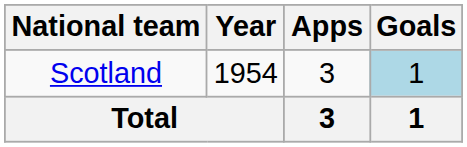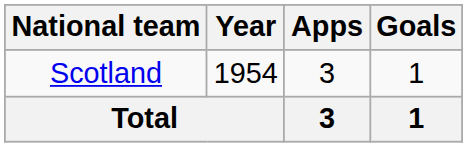(416, 73) lightblue background -> (416, 73) no background
